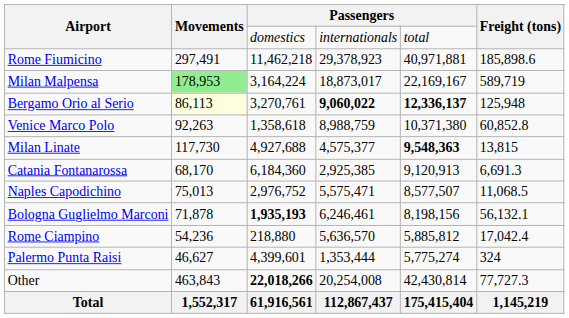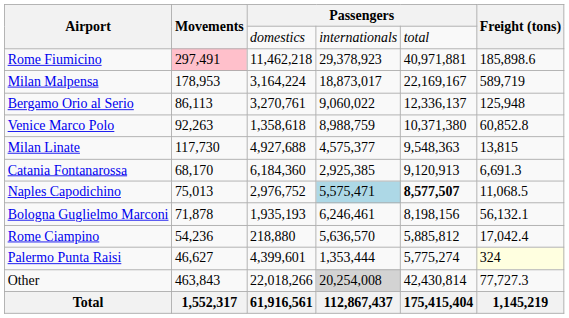(198, 59) no background -> (198, 59) pink background
(198, 81) lightgreen background -> (198, 81) no background
(194, 103) lightyellow background -> (194, 103) no background
(347, 103) bold -> (347, 103) normal
(435, 103) bold -> (435, 103) normal
(432, 147) bold -> (432, 147) normal
(347, 192) no background -> (347, 192) lightblue background
(432, 192) normal -> (432, 192) bold
(278, 214) bold -> (278, 214) normal
(490, 258) no background -> (490, 258) lightyellow background
(281, 280) bold -> (281, 280) normal
(350, 280) no background -> (350, 280) lightgrey background
